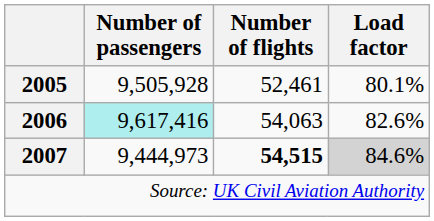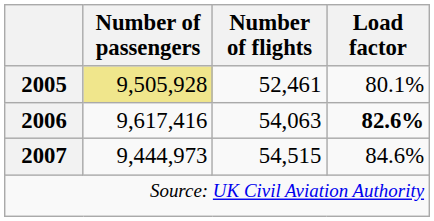(163, 84) no background -> (162, 84) khaki background
(163, 120) paleturquoise background -> (162, 120) no background
(395, 120) normal -> (393, 120) bold
(292, 156) bold -> (290, 156) normal
(395, 156) lightgrey background -> (395, 156) no background
